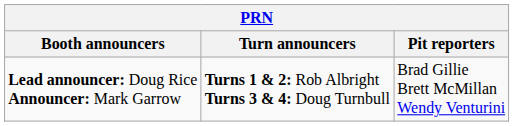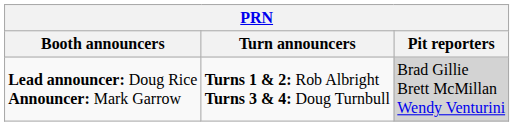(451, 89) no background -> (451, 89) lightgrey background
